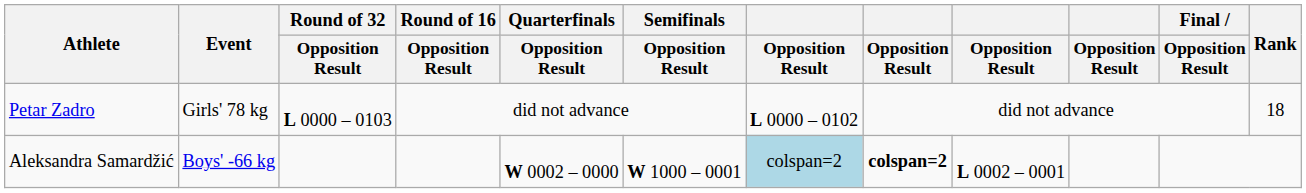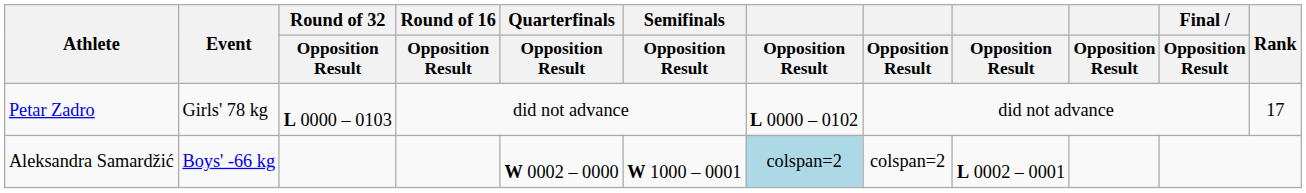(1275, 109) 18 -> (1275, 109) 17
(908, 161) bold -> (908, 161) normal
